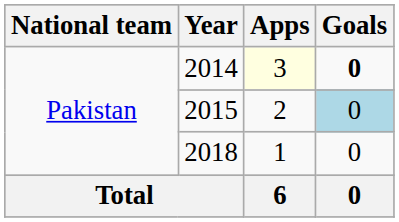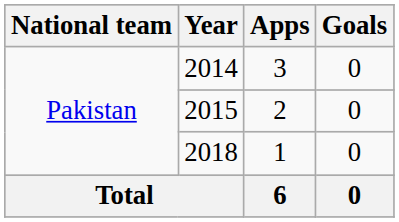(280, 68) lightyellow background -> (280, 68) no background
(355, 68) bold -> (355, 68) normal
(355, 110) lightblue background -> (355, 110) no background
